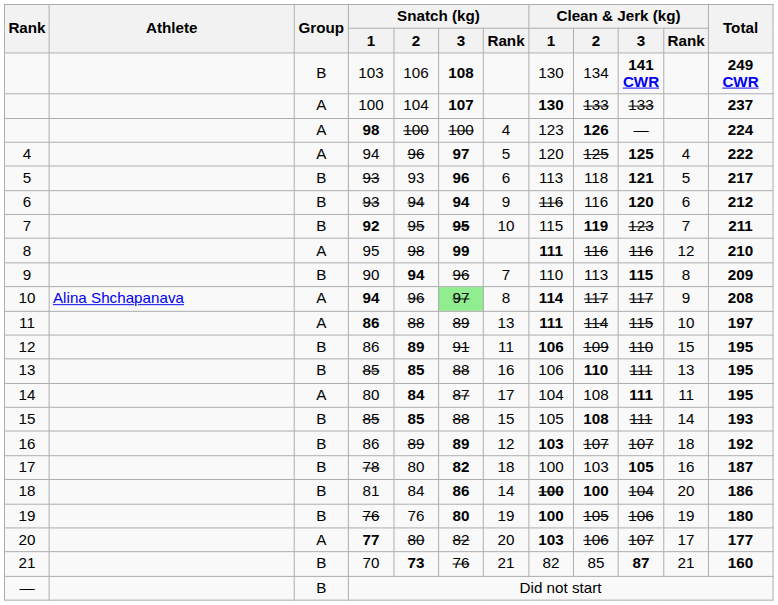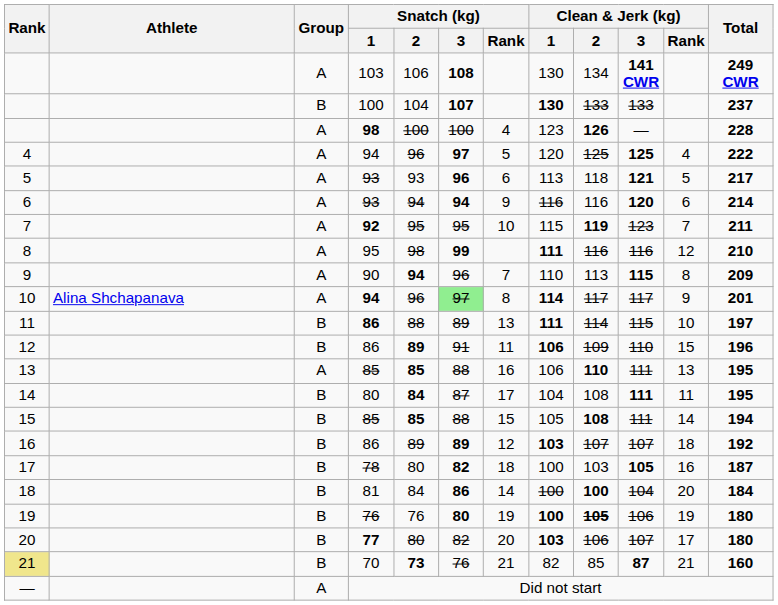(321, 73) B -> (321, 73) A
(321, 105) A -> (321, 105) B
(741, 130) 224 -> (741, 130) 228
(321, 178) B -> (321, 178) A
(321, 202) B -> (321, 202) A
(741, 202) 212 -> (741, 202) 214
(321, 226) B -> (321, 226) A
(461, 226) bold -> (461, 226) normal
(321, 274) B -> (321, 274) A
(741, 298) 208 -> (741, 298) 201
(321, 322) A -> (321, 322) B
(741, 347) 195 -> (741, 347) 196
(321, 371) B -> (321, 371) A
(321, 395) A -> (321, 395) B
(741, 419) 193 -> (741, 419) 194
(551, 491) bold -> (551, 491) normal
(741, 491) 186 -> (741, 491) 184
(596, 515) normal -> (596, 515) bold
(321, 539) A -> (321, 539) B
(741, 539) 177 -> (741, 539) 180
(27, 563) no background -> (27, 563) khaki background
(321, 588) B -> (321, 588) A
